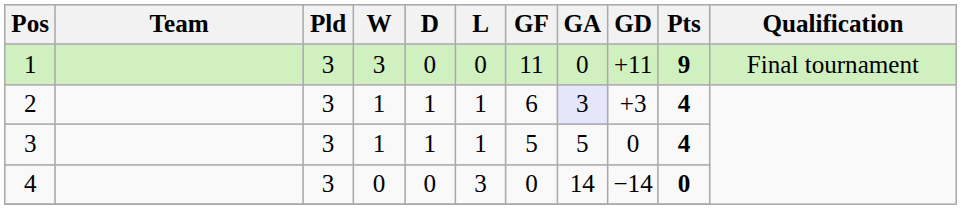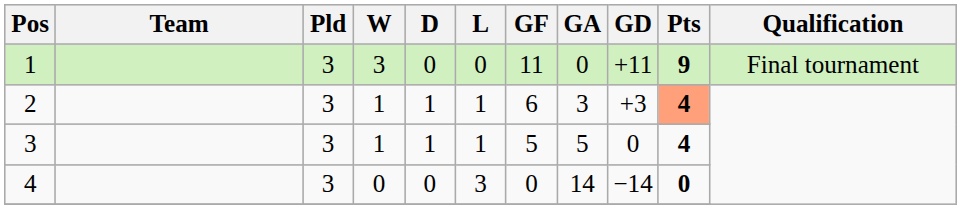(582, 104) lavender background -> (582, 104) no background
(684, 104) no background -> (684, 104) lightsalmon background
